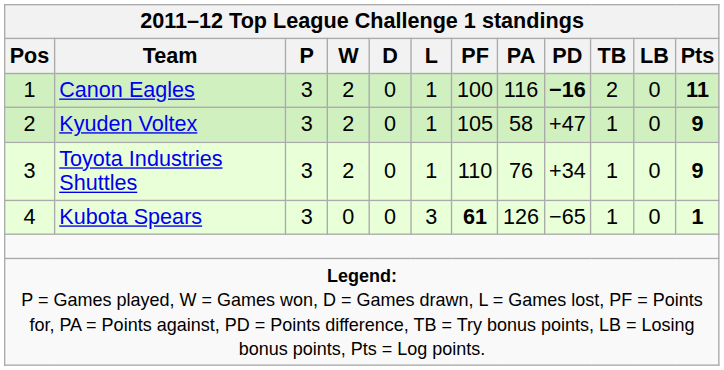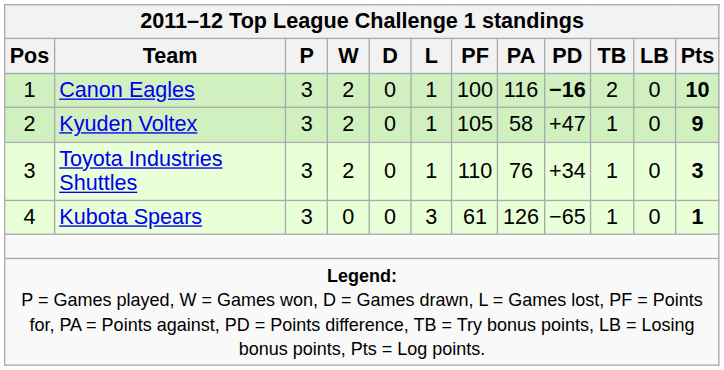(698, 90) 11 -> (698, 90) 10
(698, 170) 9 -> (698, 170) 3
(475, 217) bold -> (475, 217) normal
